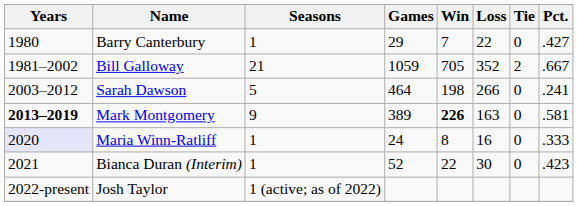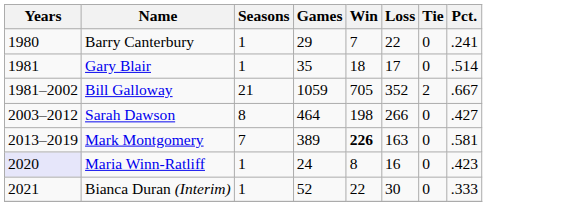(556, 41) .427 -> (464, 41) .241
+ row: (118, 66)
(253, 90) 5 -> (242, 115) 8
(556, 90) .241 -> (464, 115) .427
(43, 115) bold -> (43, 139) normal
(253, 115) 9 -> (242, 139) 7
(556, 139) .333 -> (464, 164) .423
(556, 164) .423 -> (464, 189) .333
- row: (132, 189)
